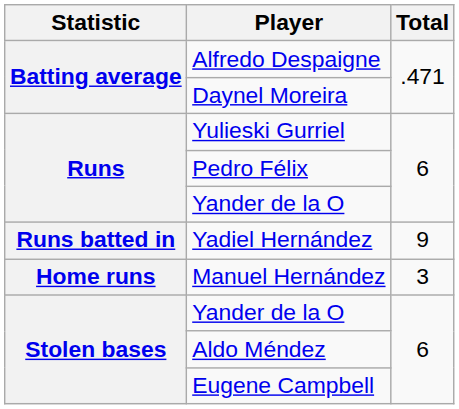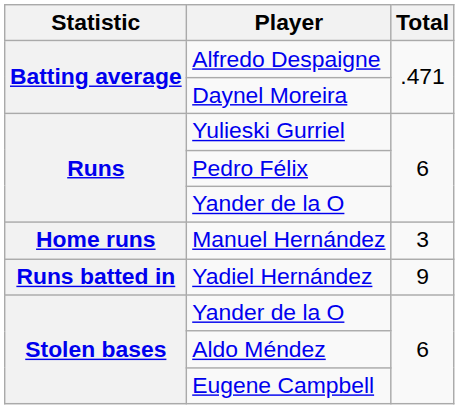rows swapped: (96, 240) <-> (96, 276)
